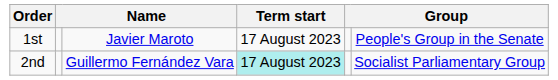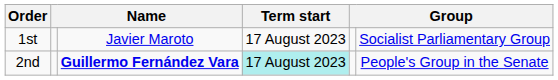(450, 39) People's Group in the Senate -> (455, 39) Socialist Parliamentary Group
(150, 62) normal -> (150, 62) bold
(450, 62) Socialist Parliamentary Group -> (455, 62) People's Group in the Senate
